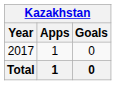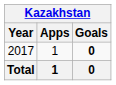(91, 51) normal -> (91, 51) bold
